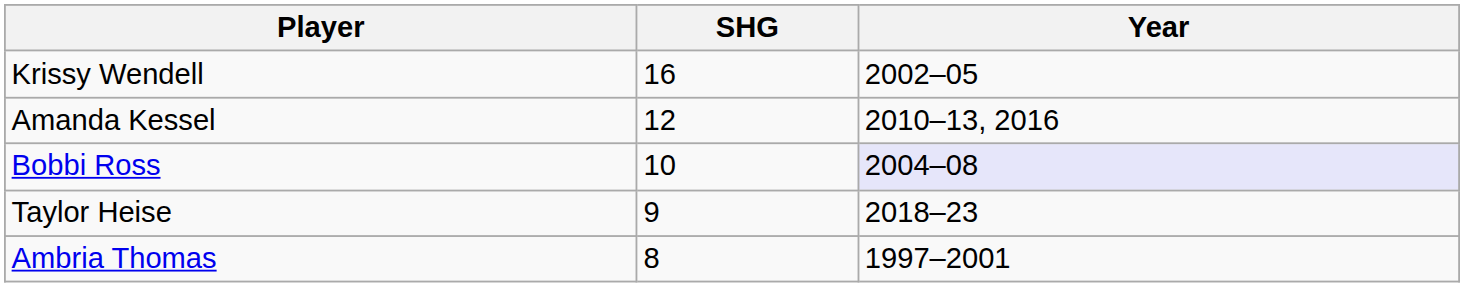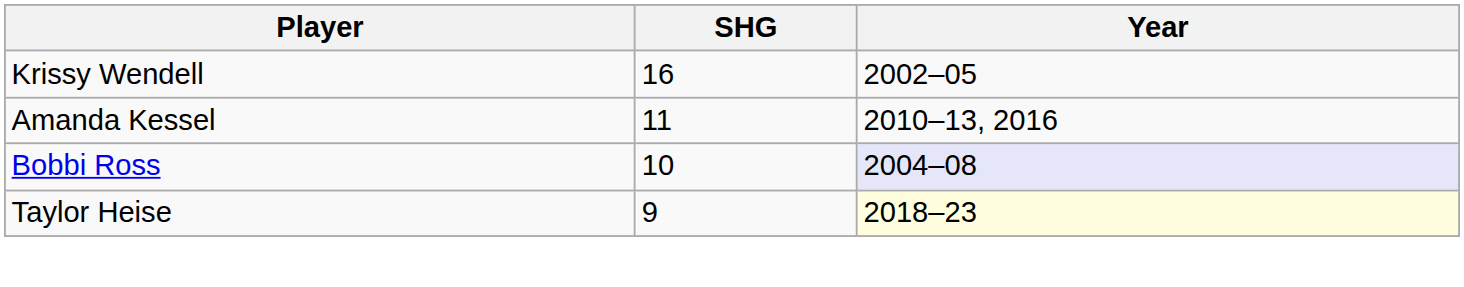(660, 119) 12 -> (657, 119) 11
(921, 212) no background -> (920, 212) lightyellow background
- row: (114, 258)
